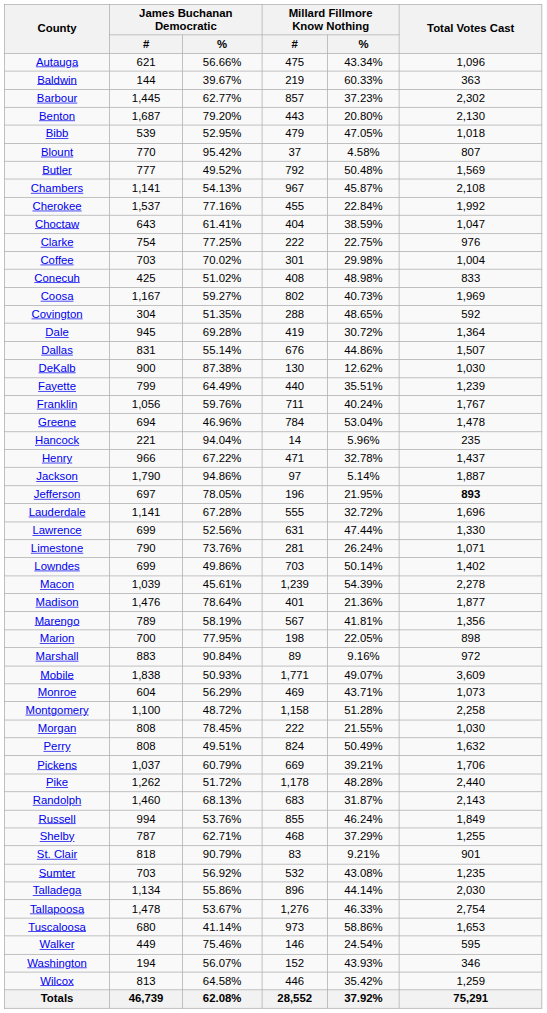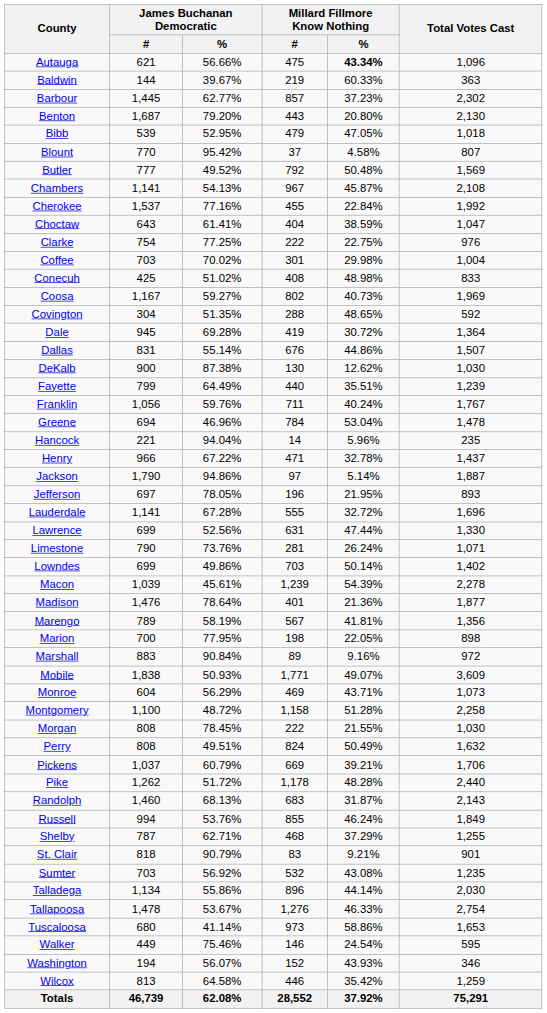(363, 62) normal -> (363, 62) bold
(471, 494) bold -> (471, 494) normal
